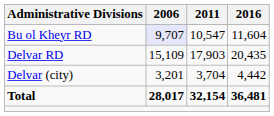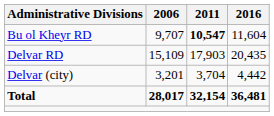(170, 34) lavender background -> (170, 34) no background
(207, 34) normal -> (207, 34) bold
